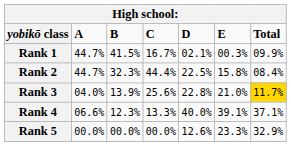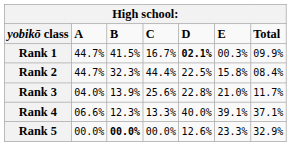(197, 54) normal -> (197, 53) bold
(268, 93) gold background -> (268, 93) no background
(125, 132) normal -> (125, 131) bold
